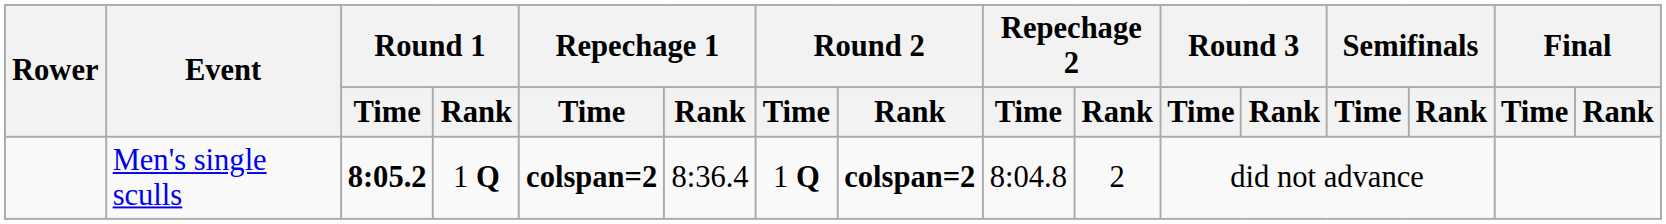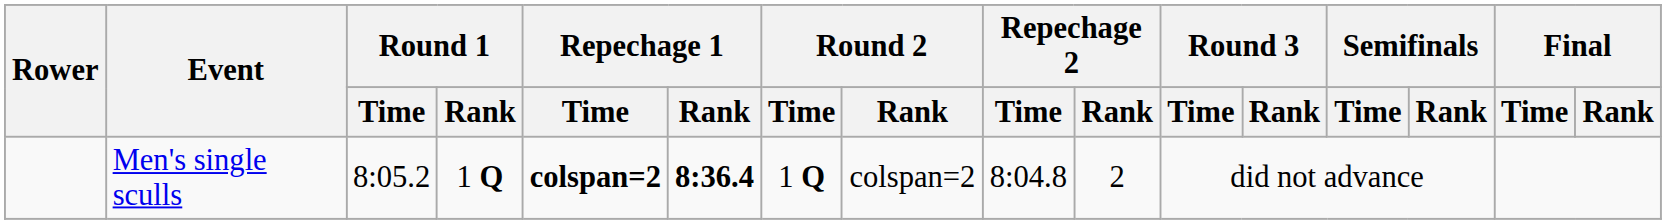(387, 177) bold -> (392, 177) normal
(710, 177) normal -> (714, 177) bold
(910, 177) bold -> (912, 177) normal
